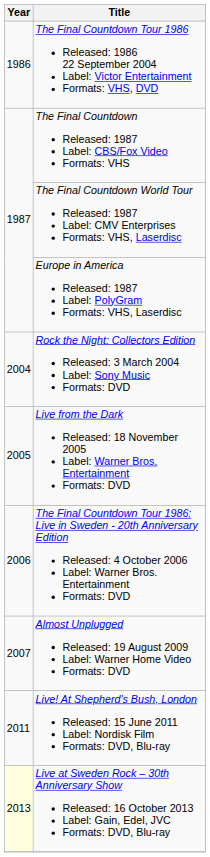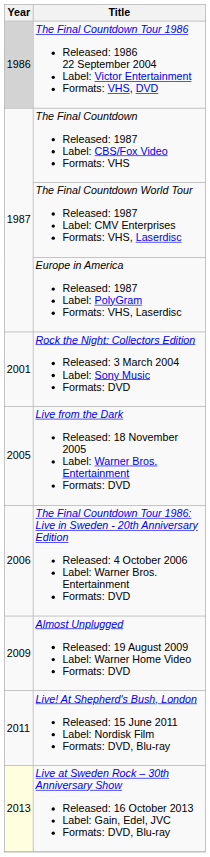(19, 64) no background -> (19, 64) lightgrey background
(19, 369) 2004 -> (19, 369) 2001
(19, 653) 2007 -> (19, 653) 2009
